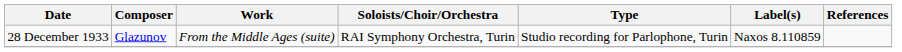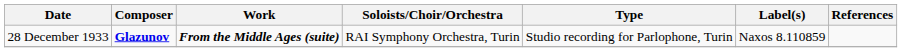(140, 36) normal -> (142, 36) bold
(257, 36) normal -> (259, 36) bold
